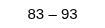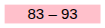(53, 14) no background -> (53, 14) pink background
